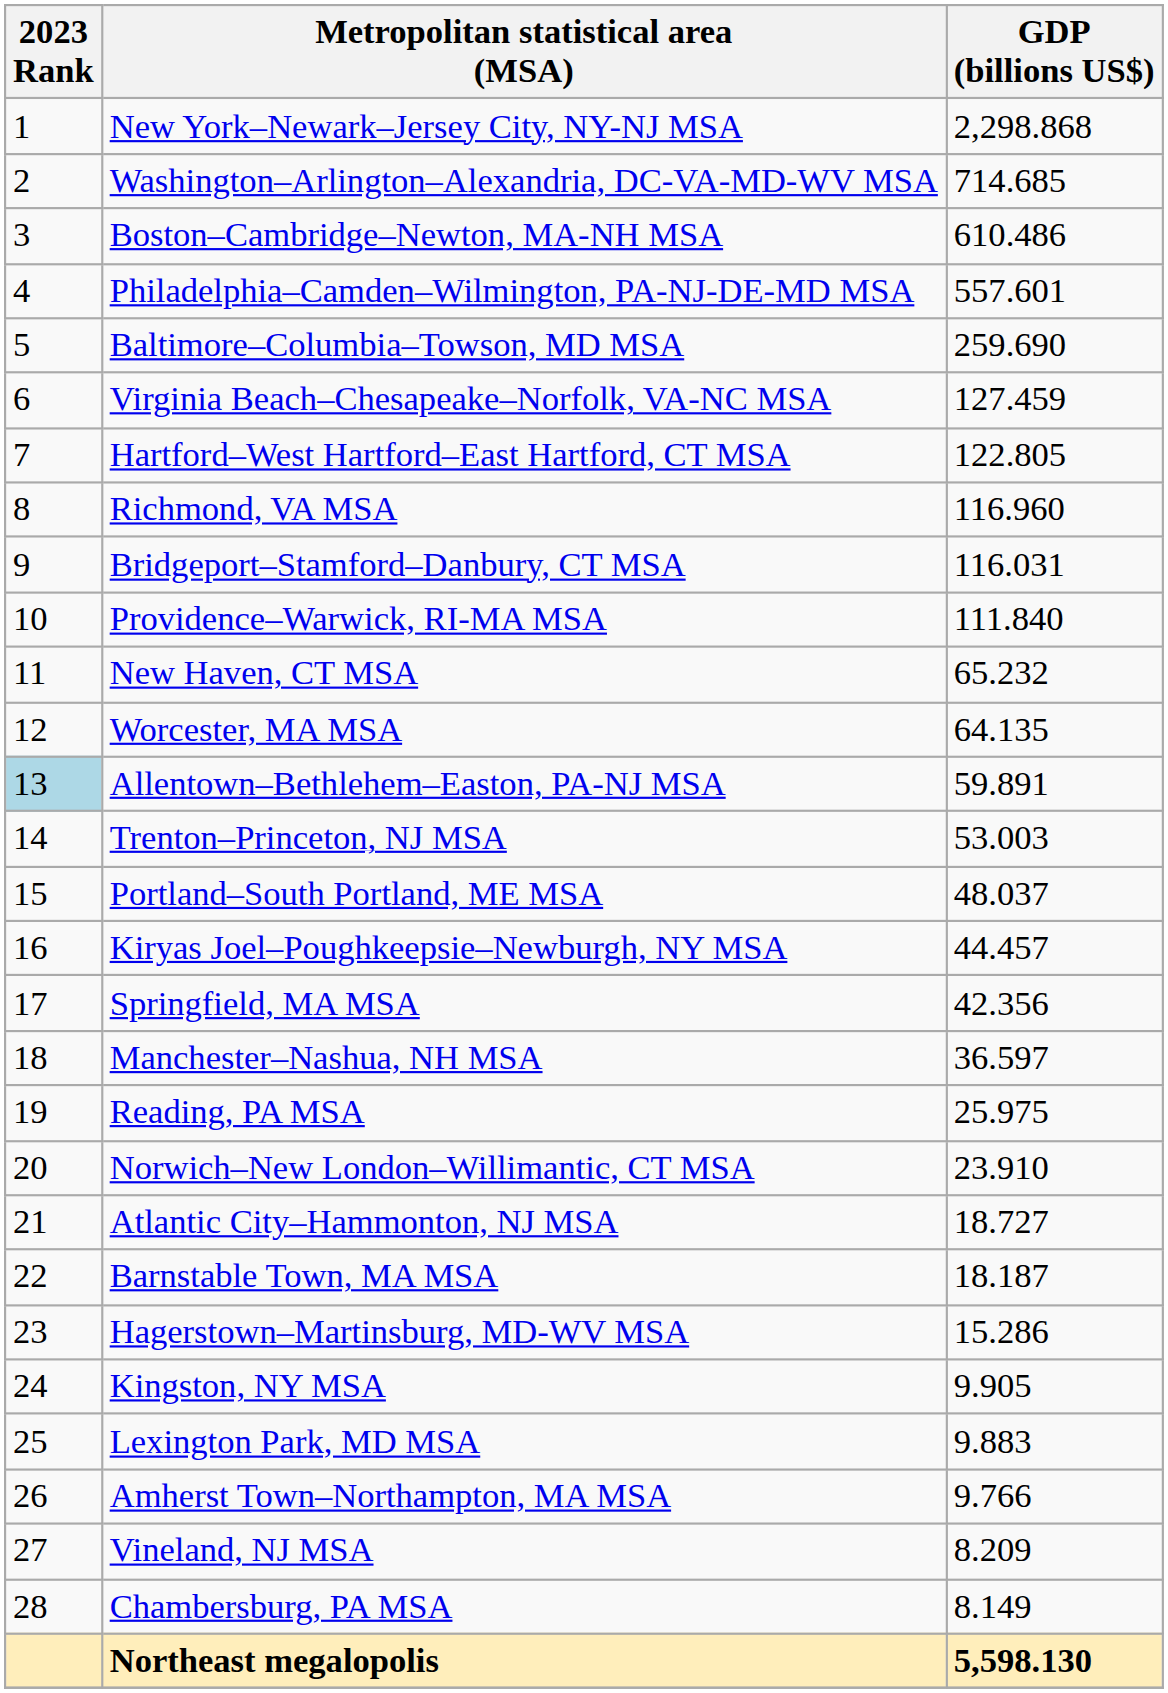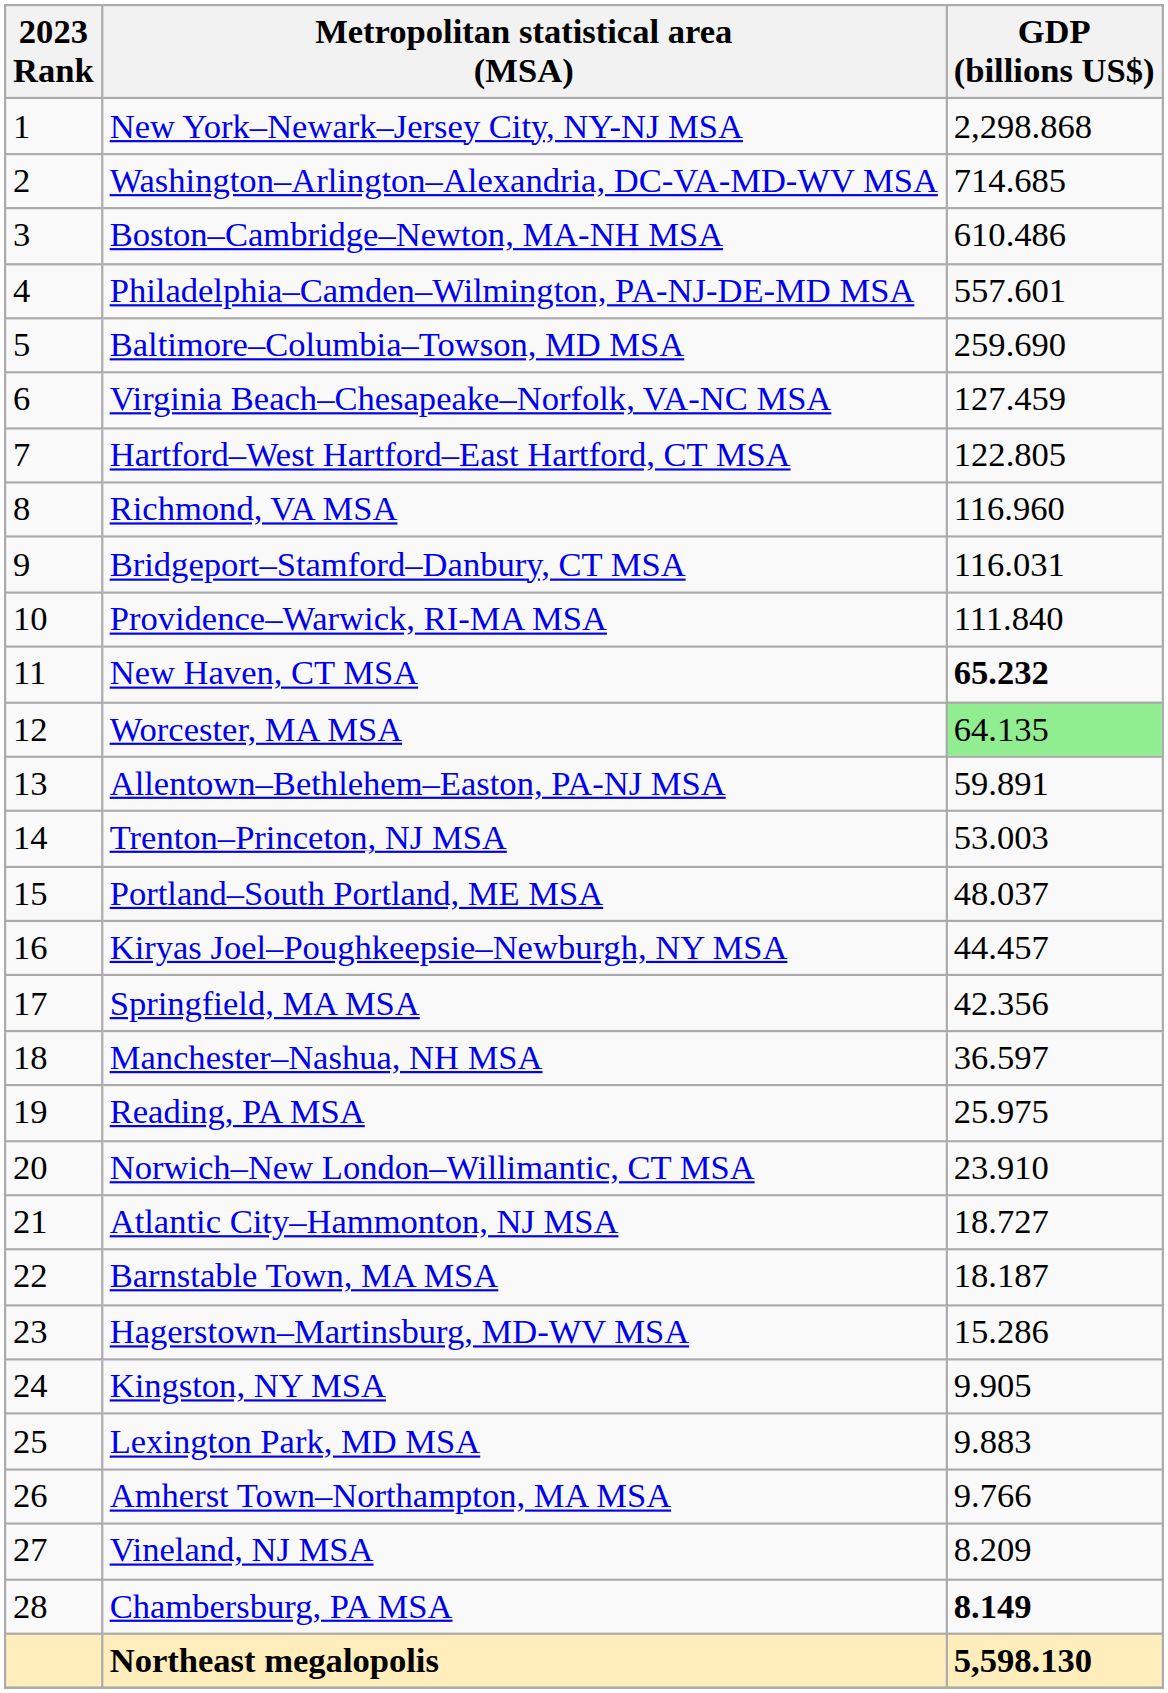(1001, 673) normal -> (1001, 673) bold
(1001, 728) no background -> (1001, 728) lightgreen background
(30, 783) lightblue background -> (30, 783) no background
(993, 1605) normal -> (993, 1605) bold
